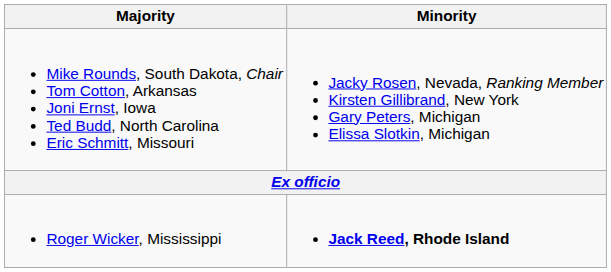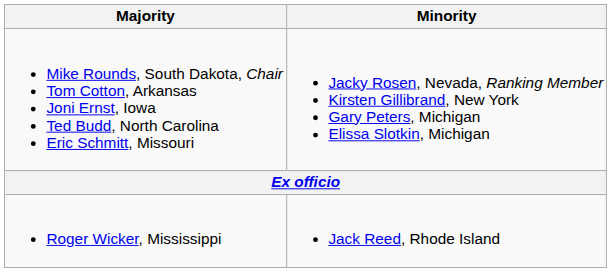(447, 239) bold -> (447, 240) normal
